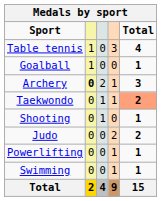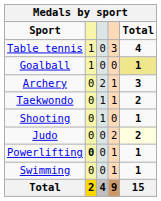(138, 66) no background -> (138, 66) khaki background
(91, 83) bold -> (91, 83) normal
(138, 101) lightsalmon background -> (138, 101) no background
(138, 136) no background -> (138, 136) lightyellow background
(91, 153) normal -> (91, 153) bold
